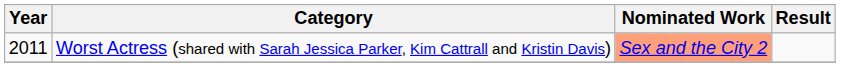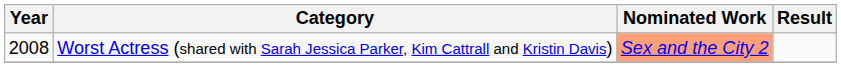(28, 47) 2011 -> (29, 47) 2008
